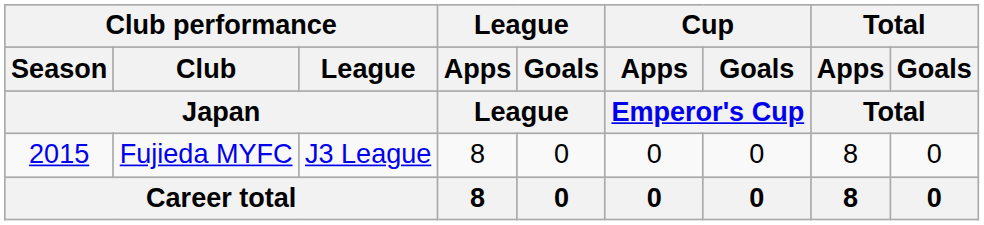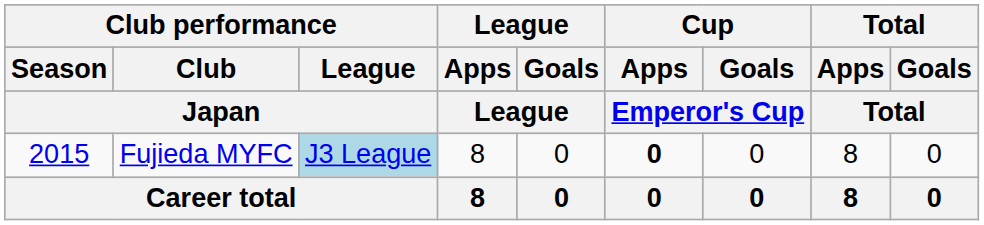(368, 154) no background -> (368, 154) lightblue background
(654, 154) normal -> (654, 154) bold
